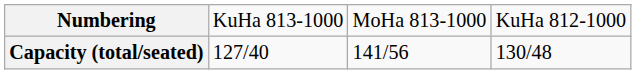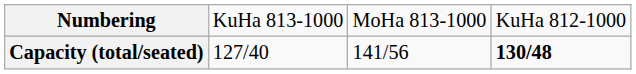(524, 52) normal -> (524, 52) bold
